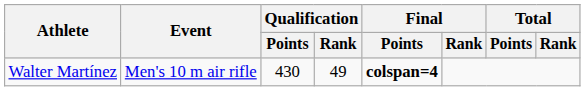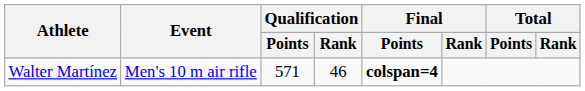(287, 72) 430 -> (287, 72) 571
(338, 72) 49 -> (338, 72) 46
